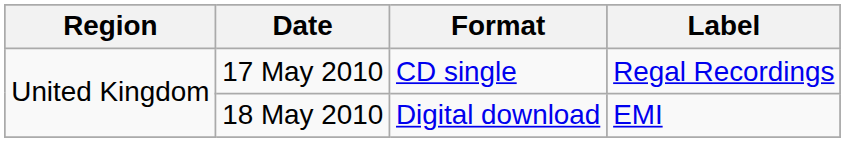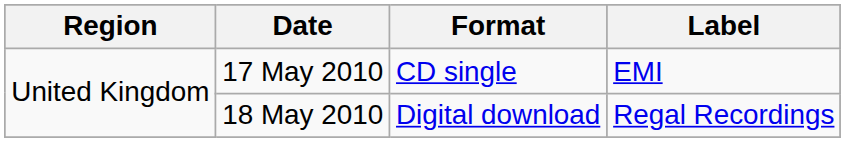(724, 70) Regal Recordings -> (638, 70) EMI
(638, 114) EMI -> (724, 114) Regal Recordings
